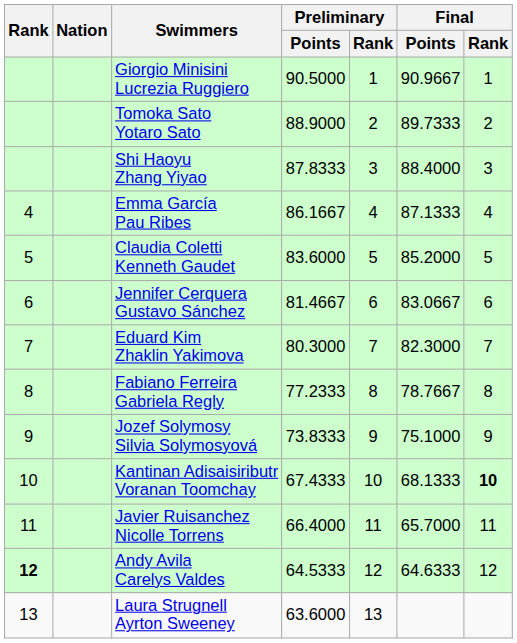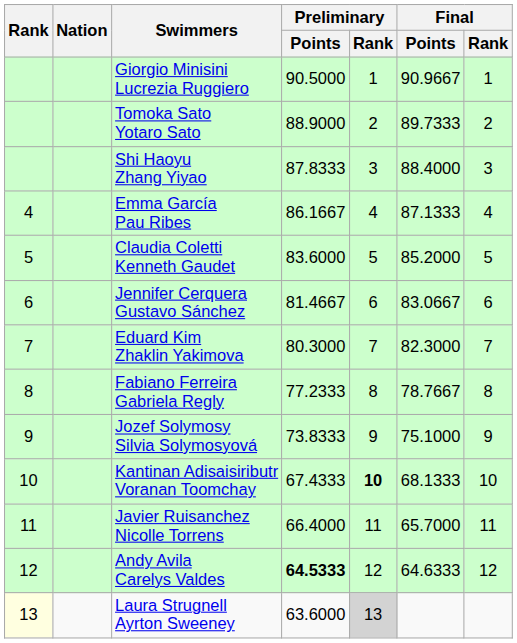(373, 481) normal -> (373, 481) bold
(488, 481) bold -> (488, 481) normal
(28, 570) bold -> (28, 570) normal
(316, 570) normal -> (316, 570) bold
(28, 615) no background -> (28, 615) lightyellow background
(373, 615) no background -> (373, 615) lightgrey background
